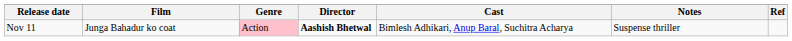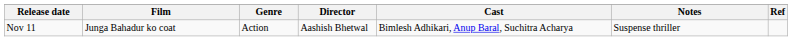(255, 28) pink background -> (255, 28) no background
(336, 28) bold -> (334, 28) normal
